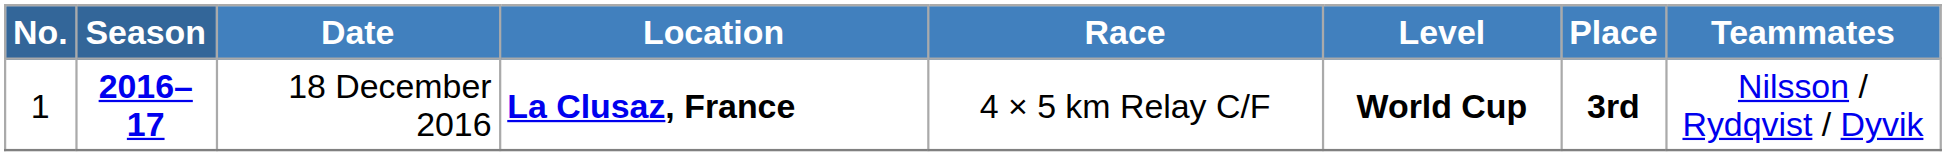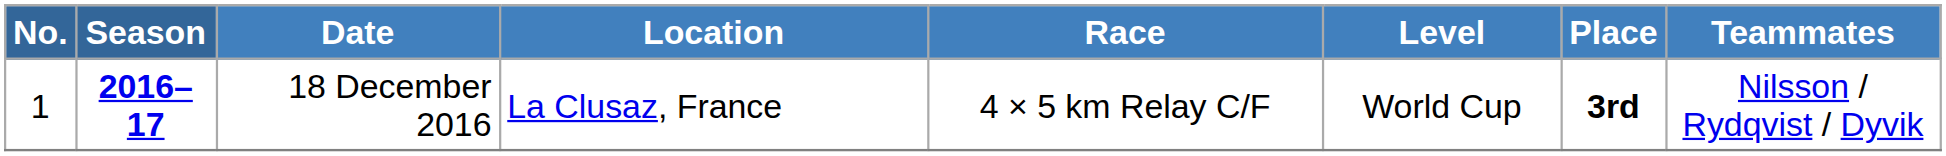(651, 105) bold -> (645, 105) normal
(1442, 105) bold -> (1442, 105) normal
